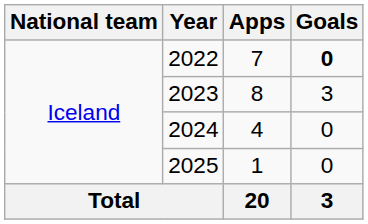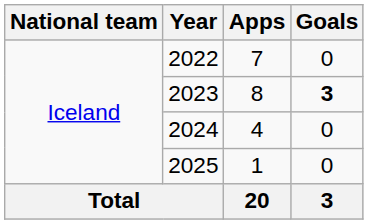(327, 58) bold -> (327, 58) normal
(327, 93) normal -> (327, 93) bold
